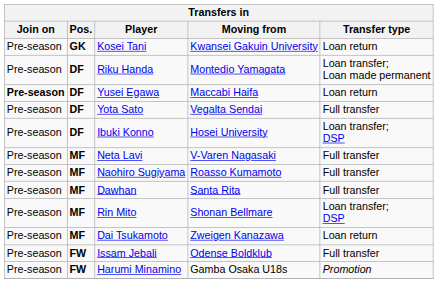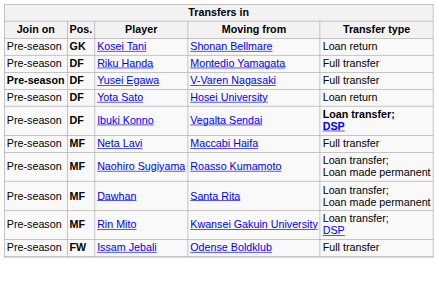(254, 47) Kwansei Gakuin University -> (231, 47) Shonan Bellmare
(377, 70) Loan transfer; Loan made permanent -> (351, 64) Full transfer
(224, 93) Maccabi Haifa -> (233, 81) V-Varen Nagasaki
(350, 93) Loan return -> (351, 81) Full transfer
(226, 110) Vegalta Sendai -> (229, 98) Hosei University
(351, 110) Full transfer -> (350, 98) Loan return
(229, 133) Hosei University -> (226, 121) Vegalta Sendai
(356, 133) normal -> (359, 121) bold
(233, 156) V-Varen Nagasaki -> (224, 144) Maccabi Haifa
(351, 173) Full transfer -> (377, 167) Loan transfer; Loan made permanent
(351, 190) Full transfer -> (377, 196) Loan transfer; Loan made permanent
(231, 213) Shonan Bellmare -> (254, 225) Kwansei Gakuin University
- row: (132, 236)
- row: (139, 270)
